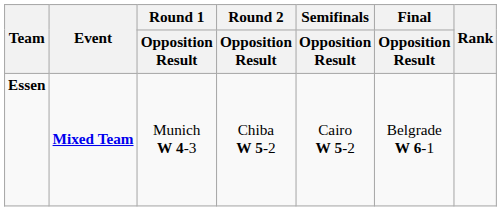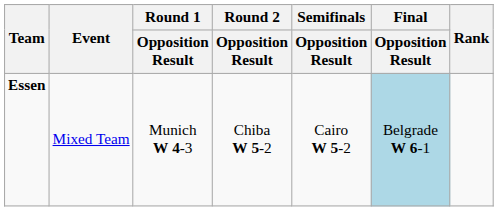(93, 139) bold -> (91, 139) normal
(414, 139) no background -> (410, 139) lightblue background
